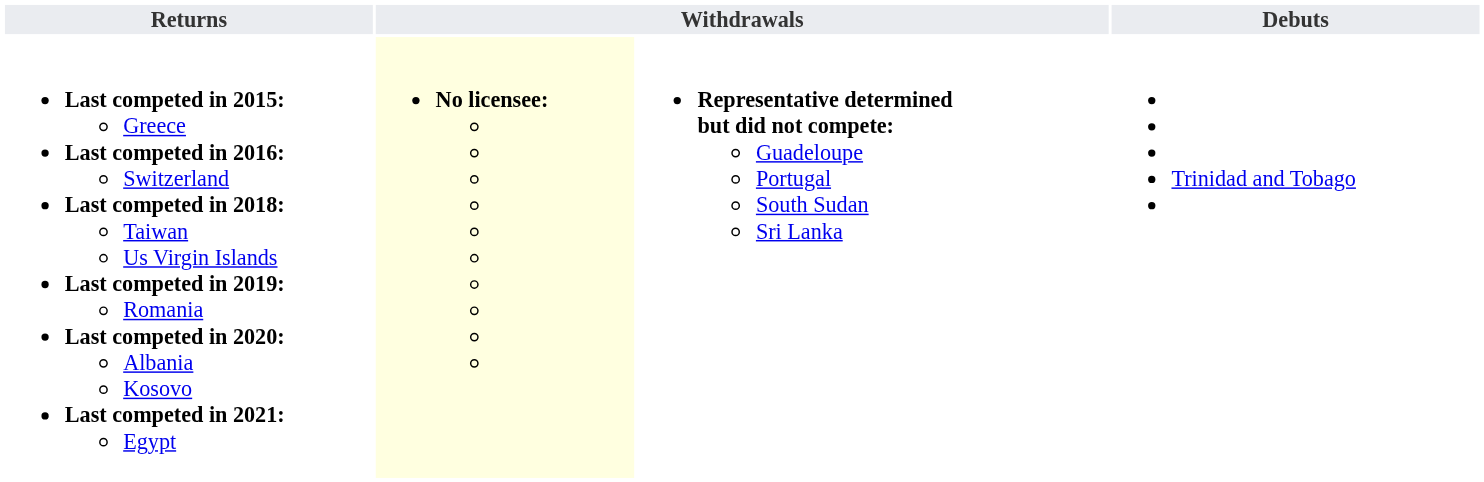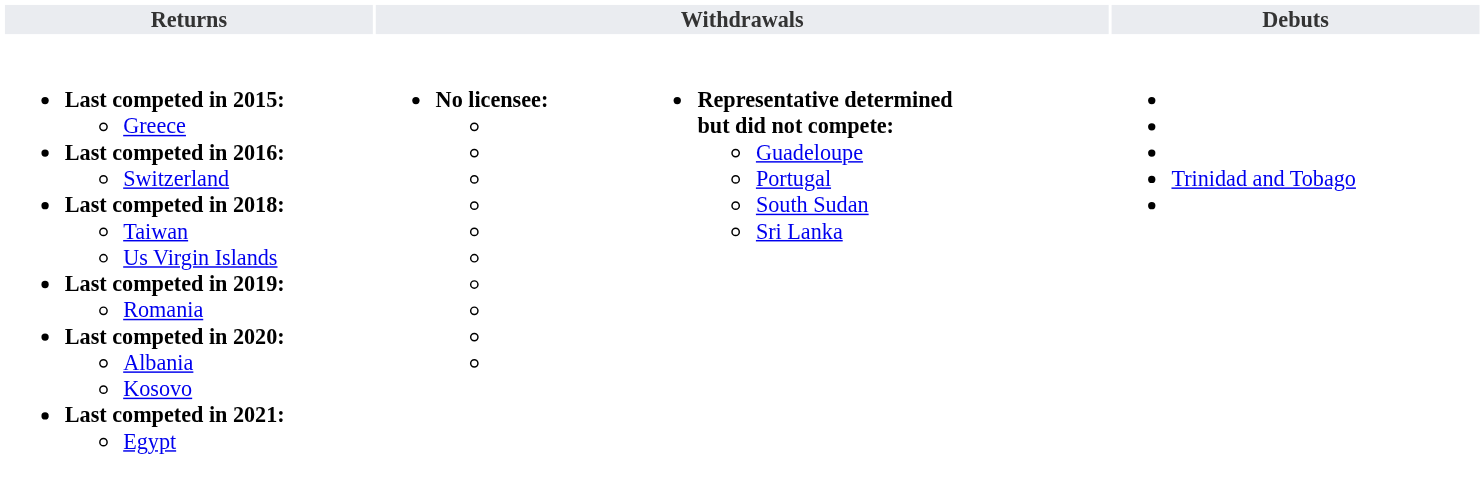(505, 231) lightyellow background -> (505, 231) no background
